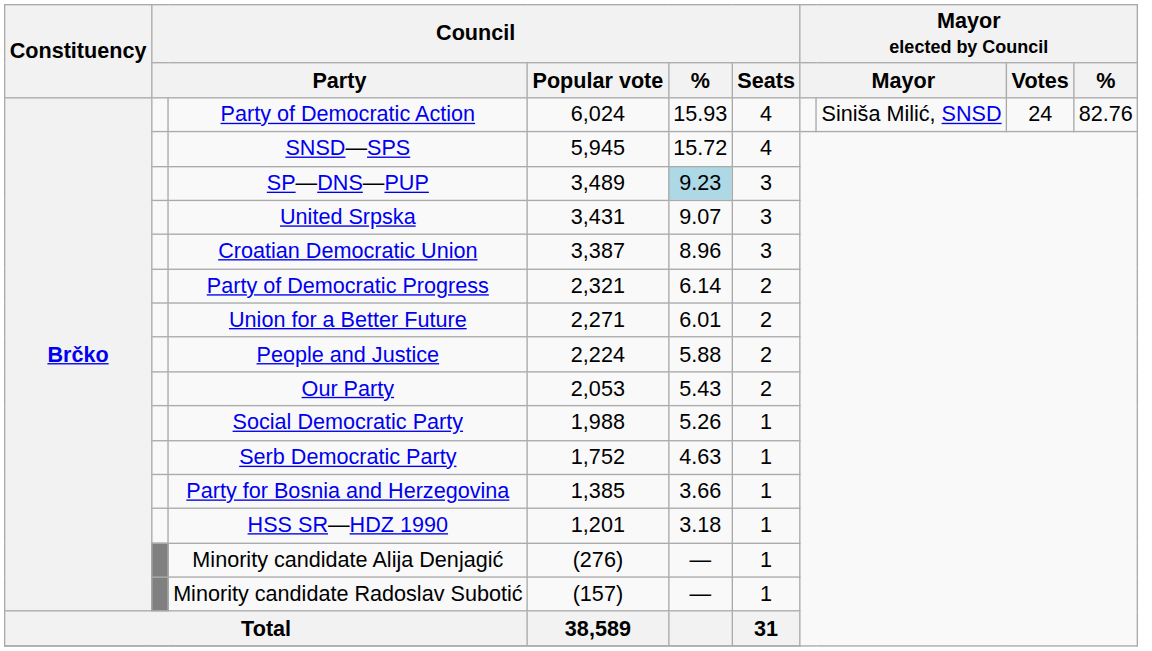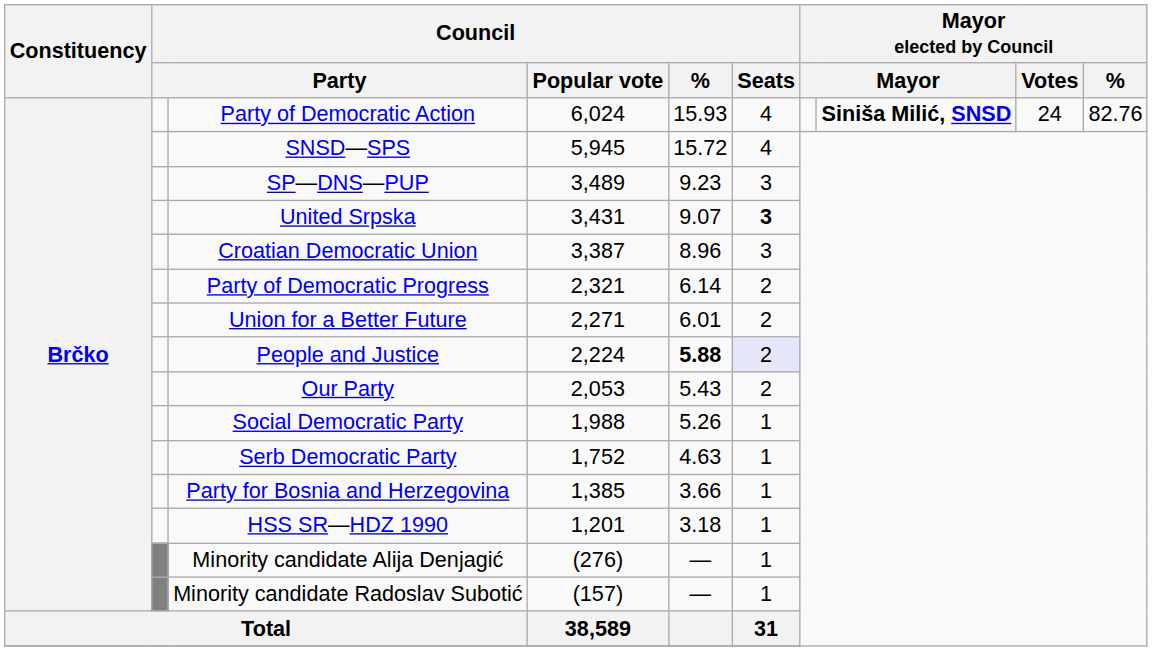(912, 114) normal -> (916, 114) bold
(700, 182) lightblue background -> (700, 182) no background
(766, 217) normal -> (766, 217) bold
(700, 354) normal -> (700, 354) bold
(766, 354) no background -> (766, 354) lavender background
